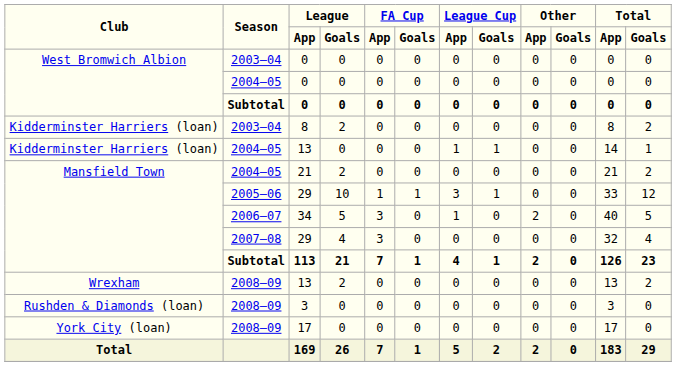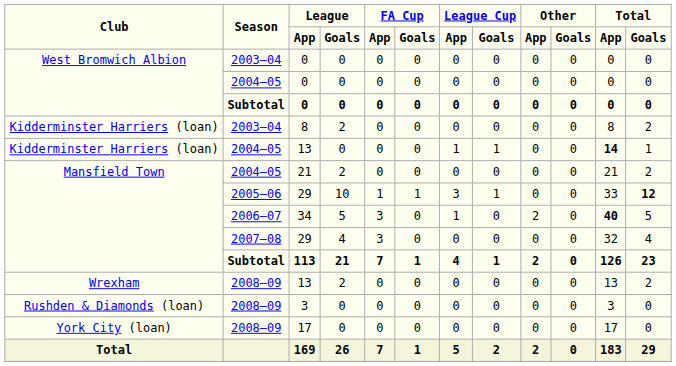(611, 150) normal -> (611, 150) bold
(648, 194) normal -> (648, 194) bold
(611, 216) normal -> (611, 216) bold
